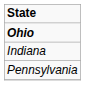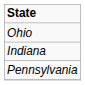(21, 32) bold -> (20, 32) normal
